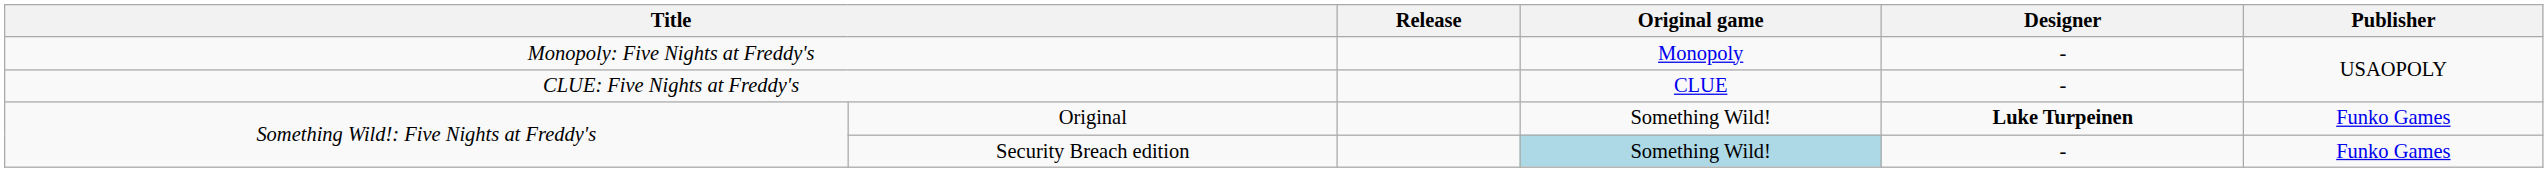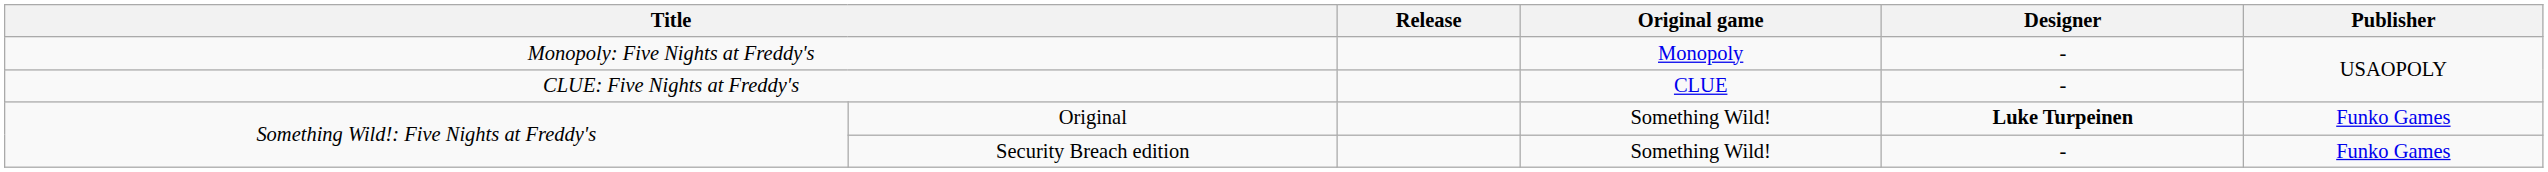(1701, 150) lightblue background -> (1701, 150) no background
